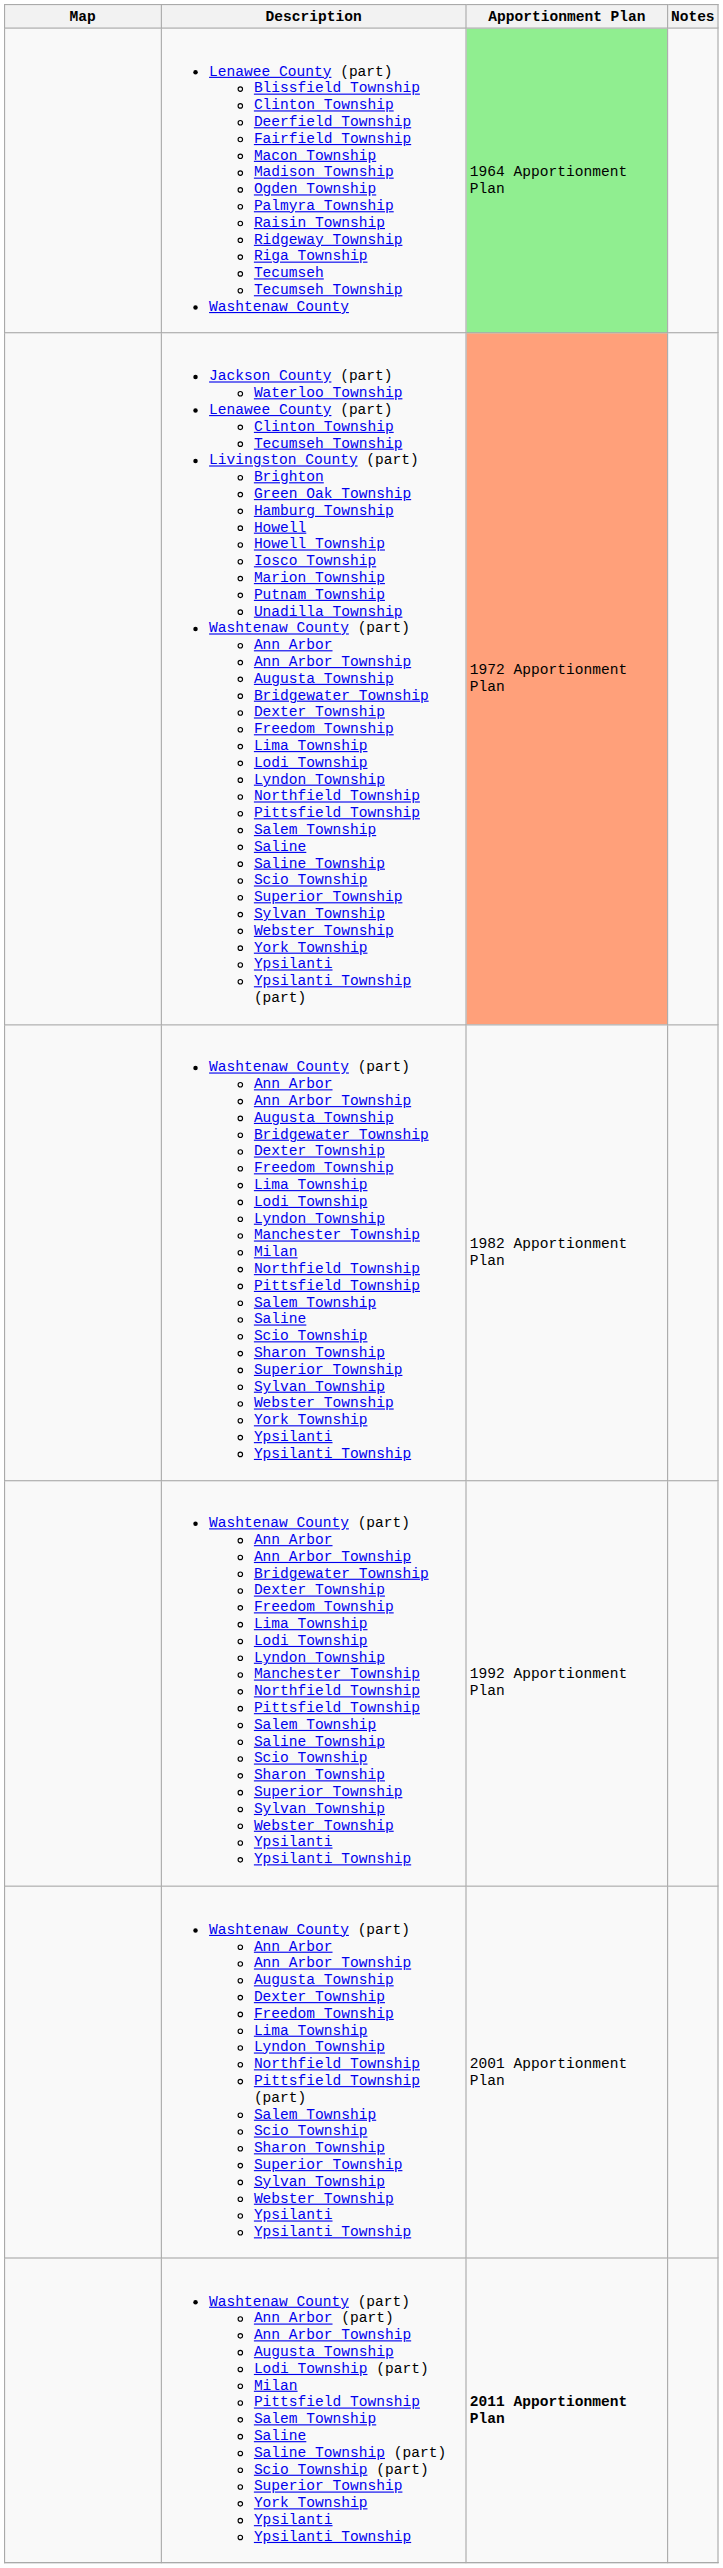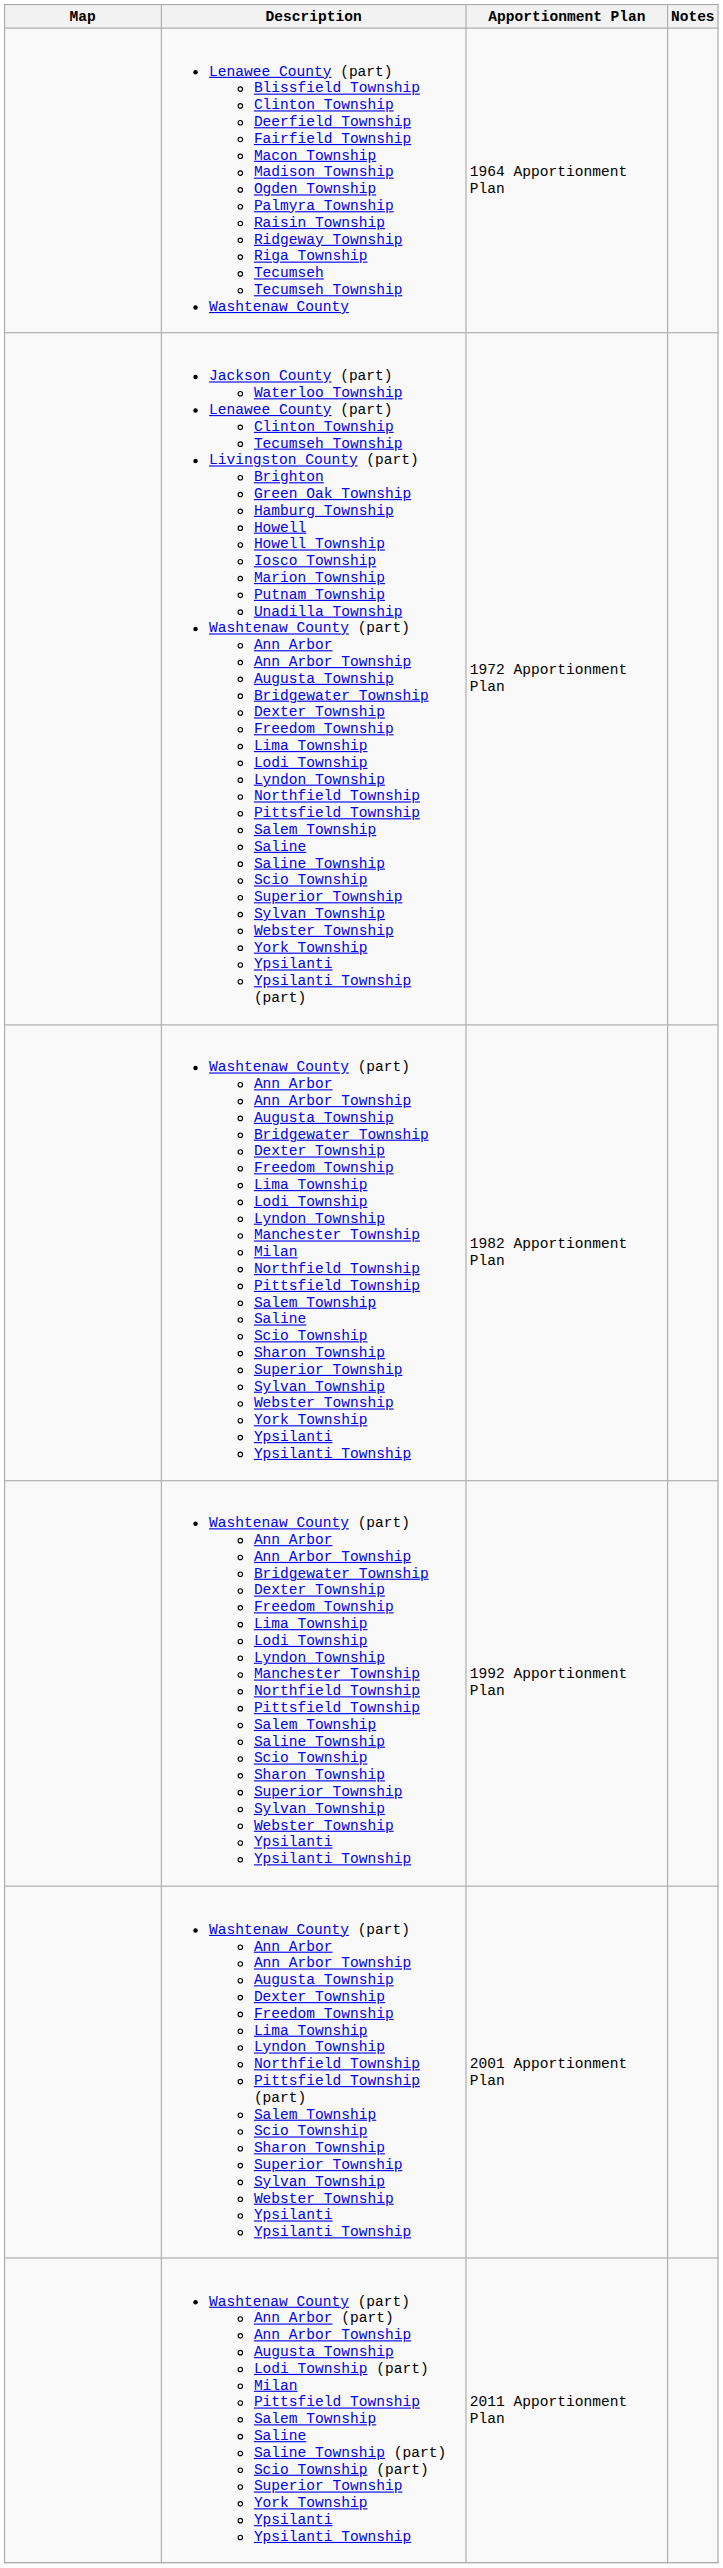(549, 181) lightgreen background -> (549, 181) no background
(549, 679) lightsalmon background -> (549, 679) no background
(549, 2411) bold -> (549, 2411) normal
